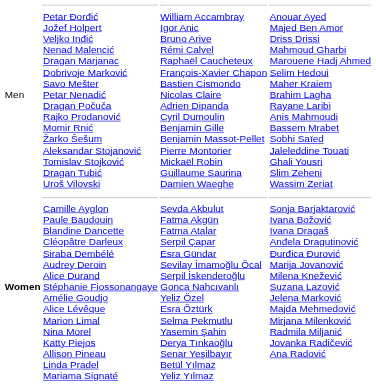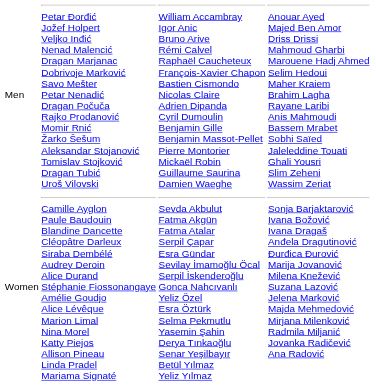(23, 287) bold -> (22, 287) normal
